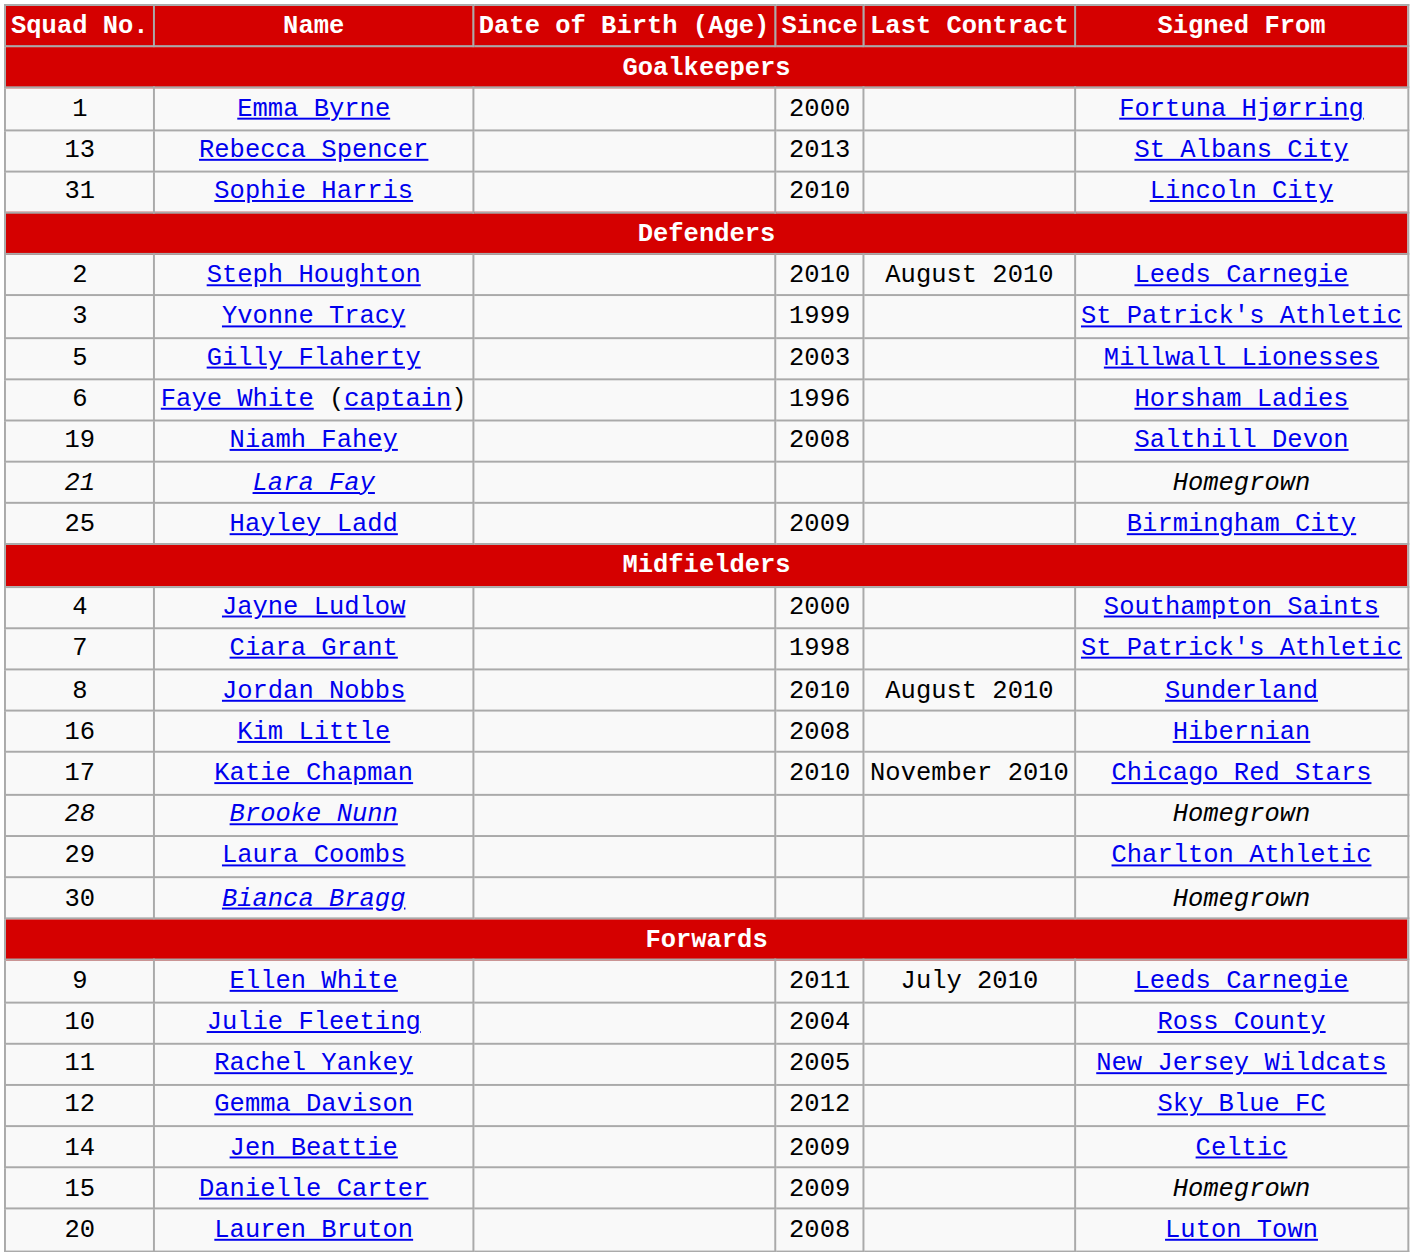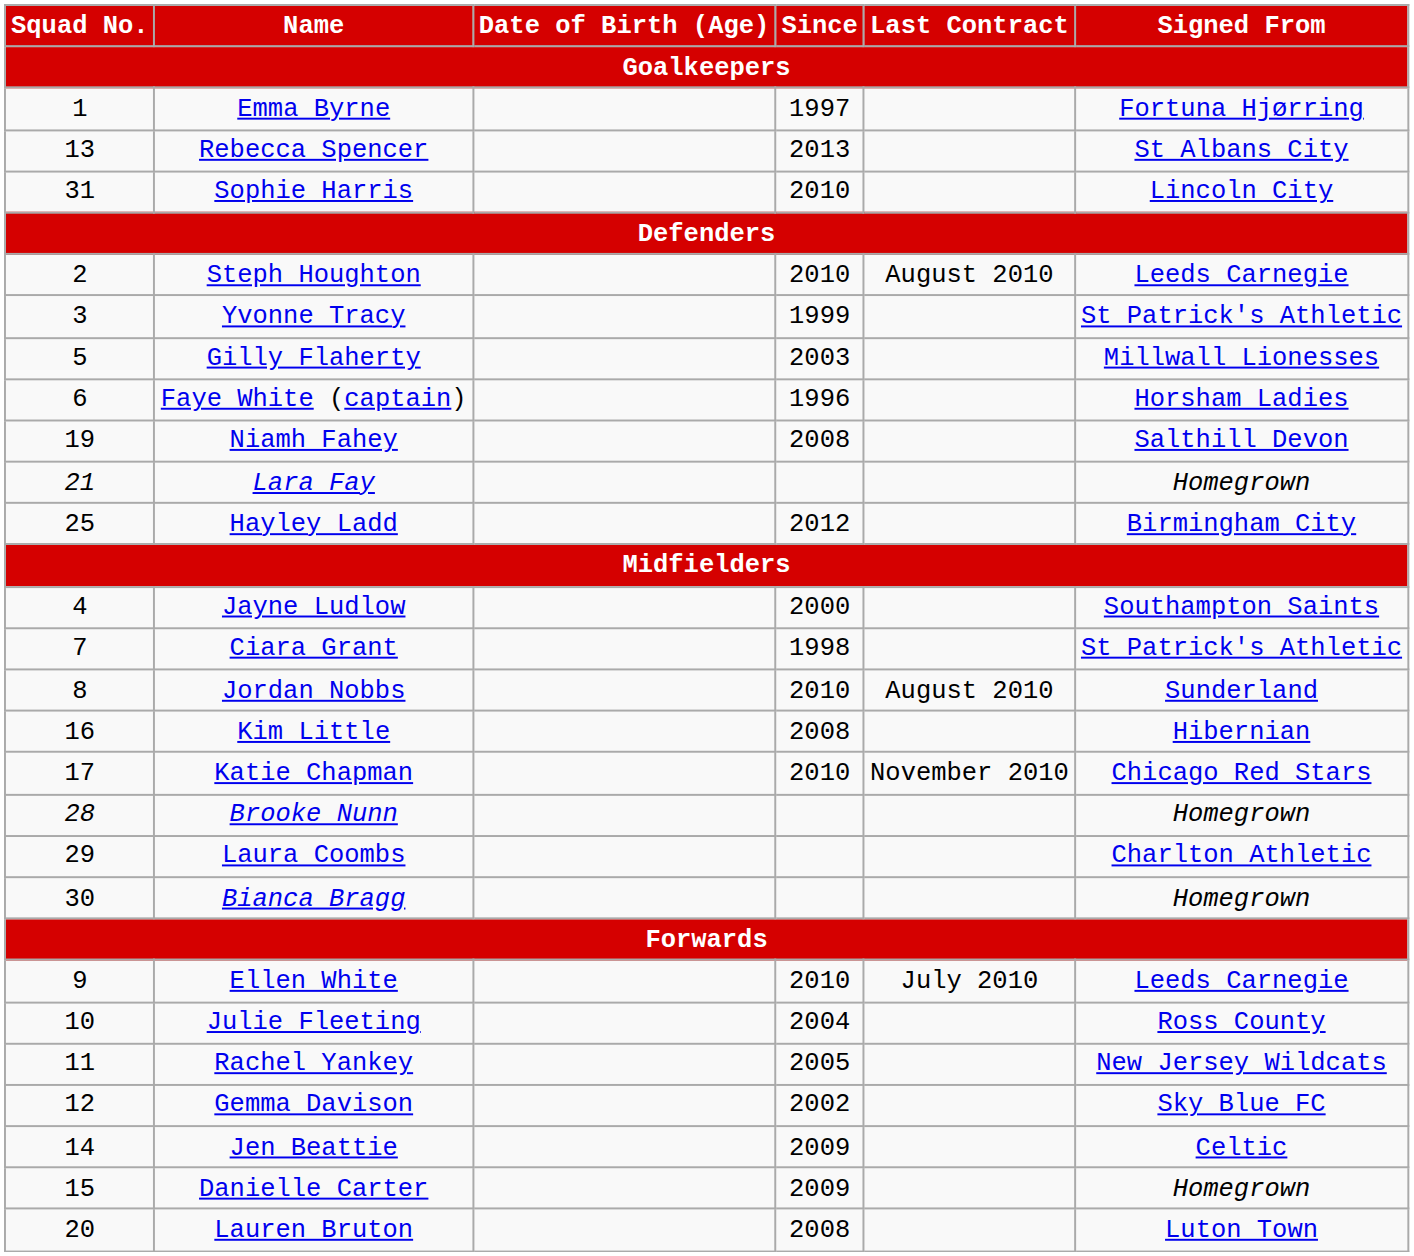(820, 109) 2000 -> (820, 109) 1997
(820, 524) 2009 -> (820, 524) 2012
(820, 981) 2011 -> (820, 981) 2010
(820, 1105) 2012 -> (820, 1105) 2002
